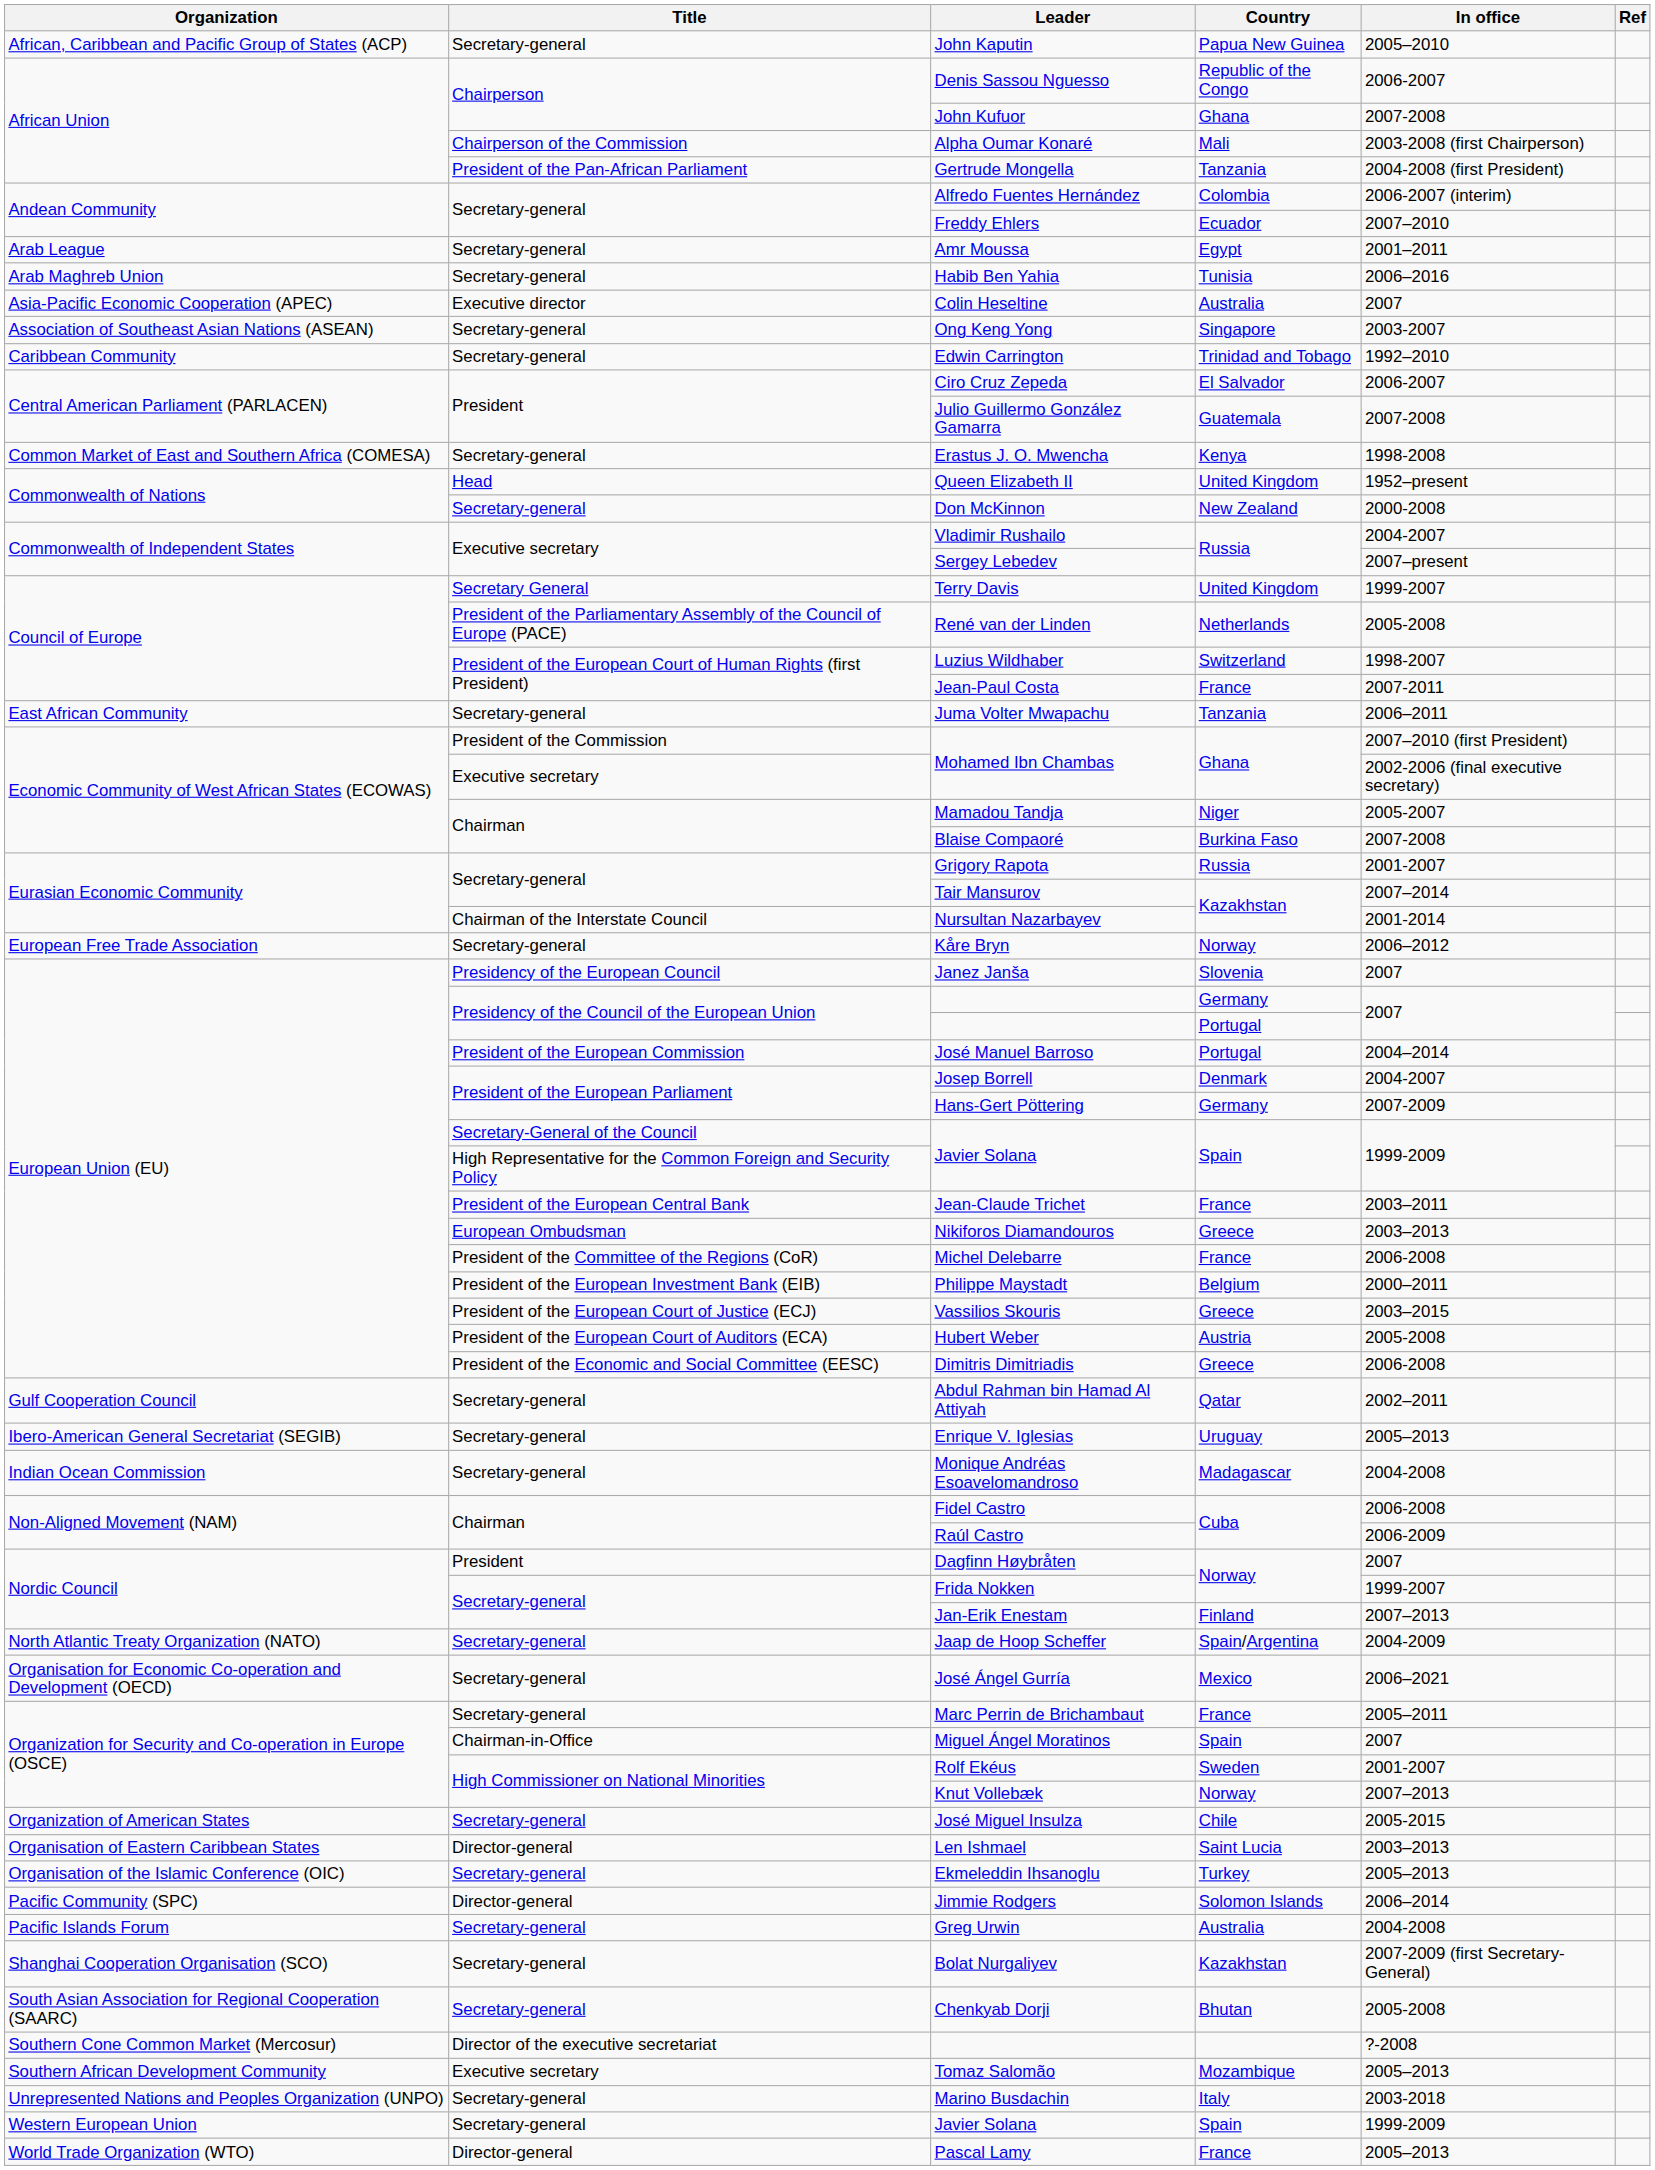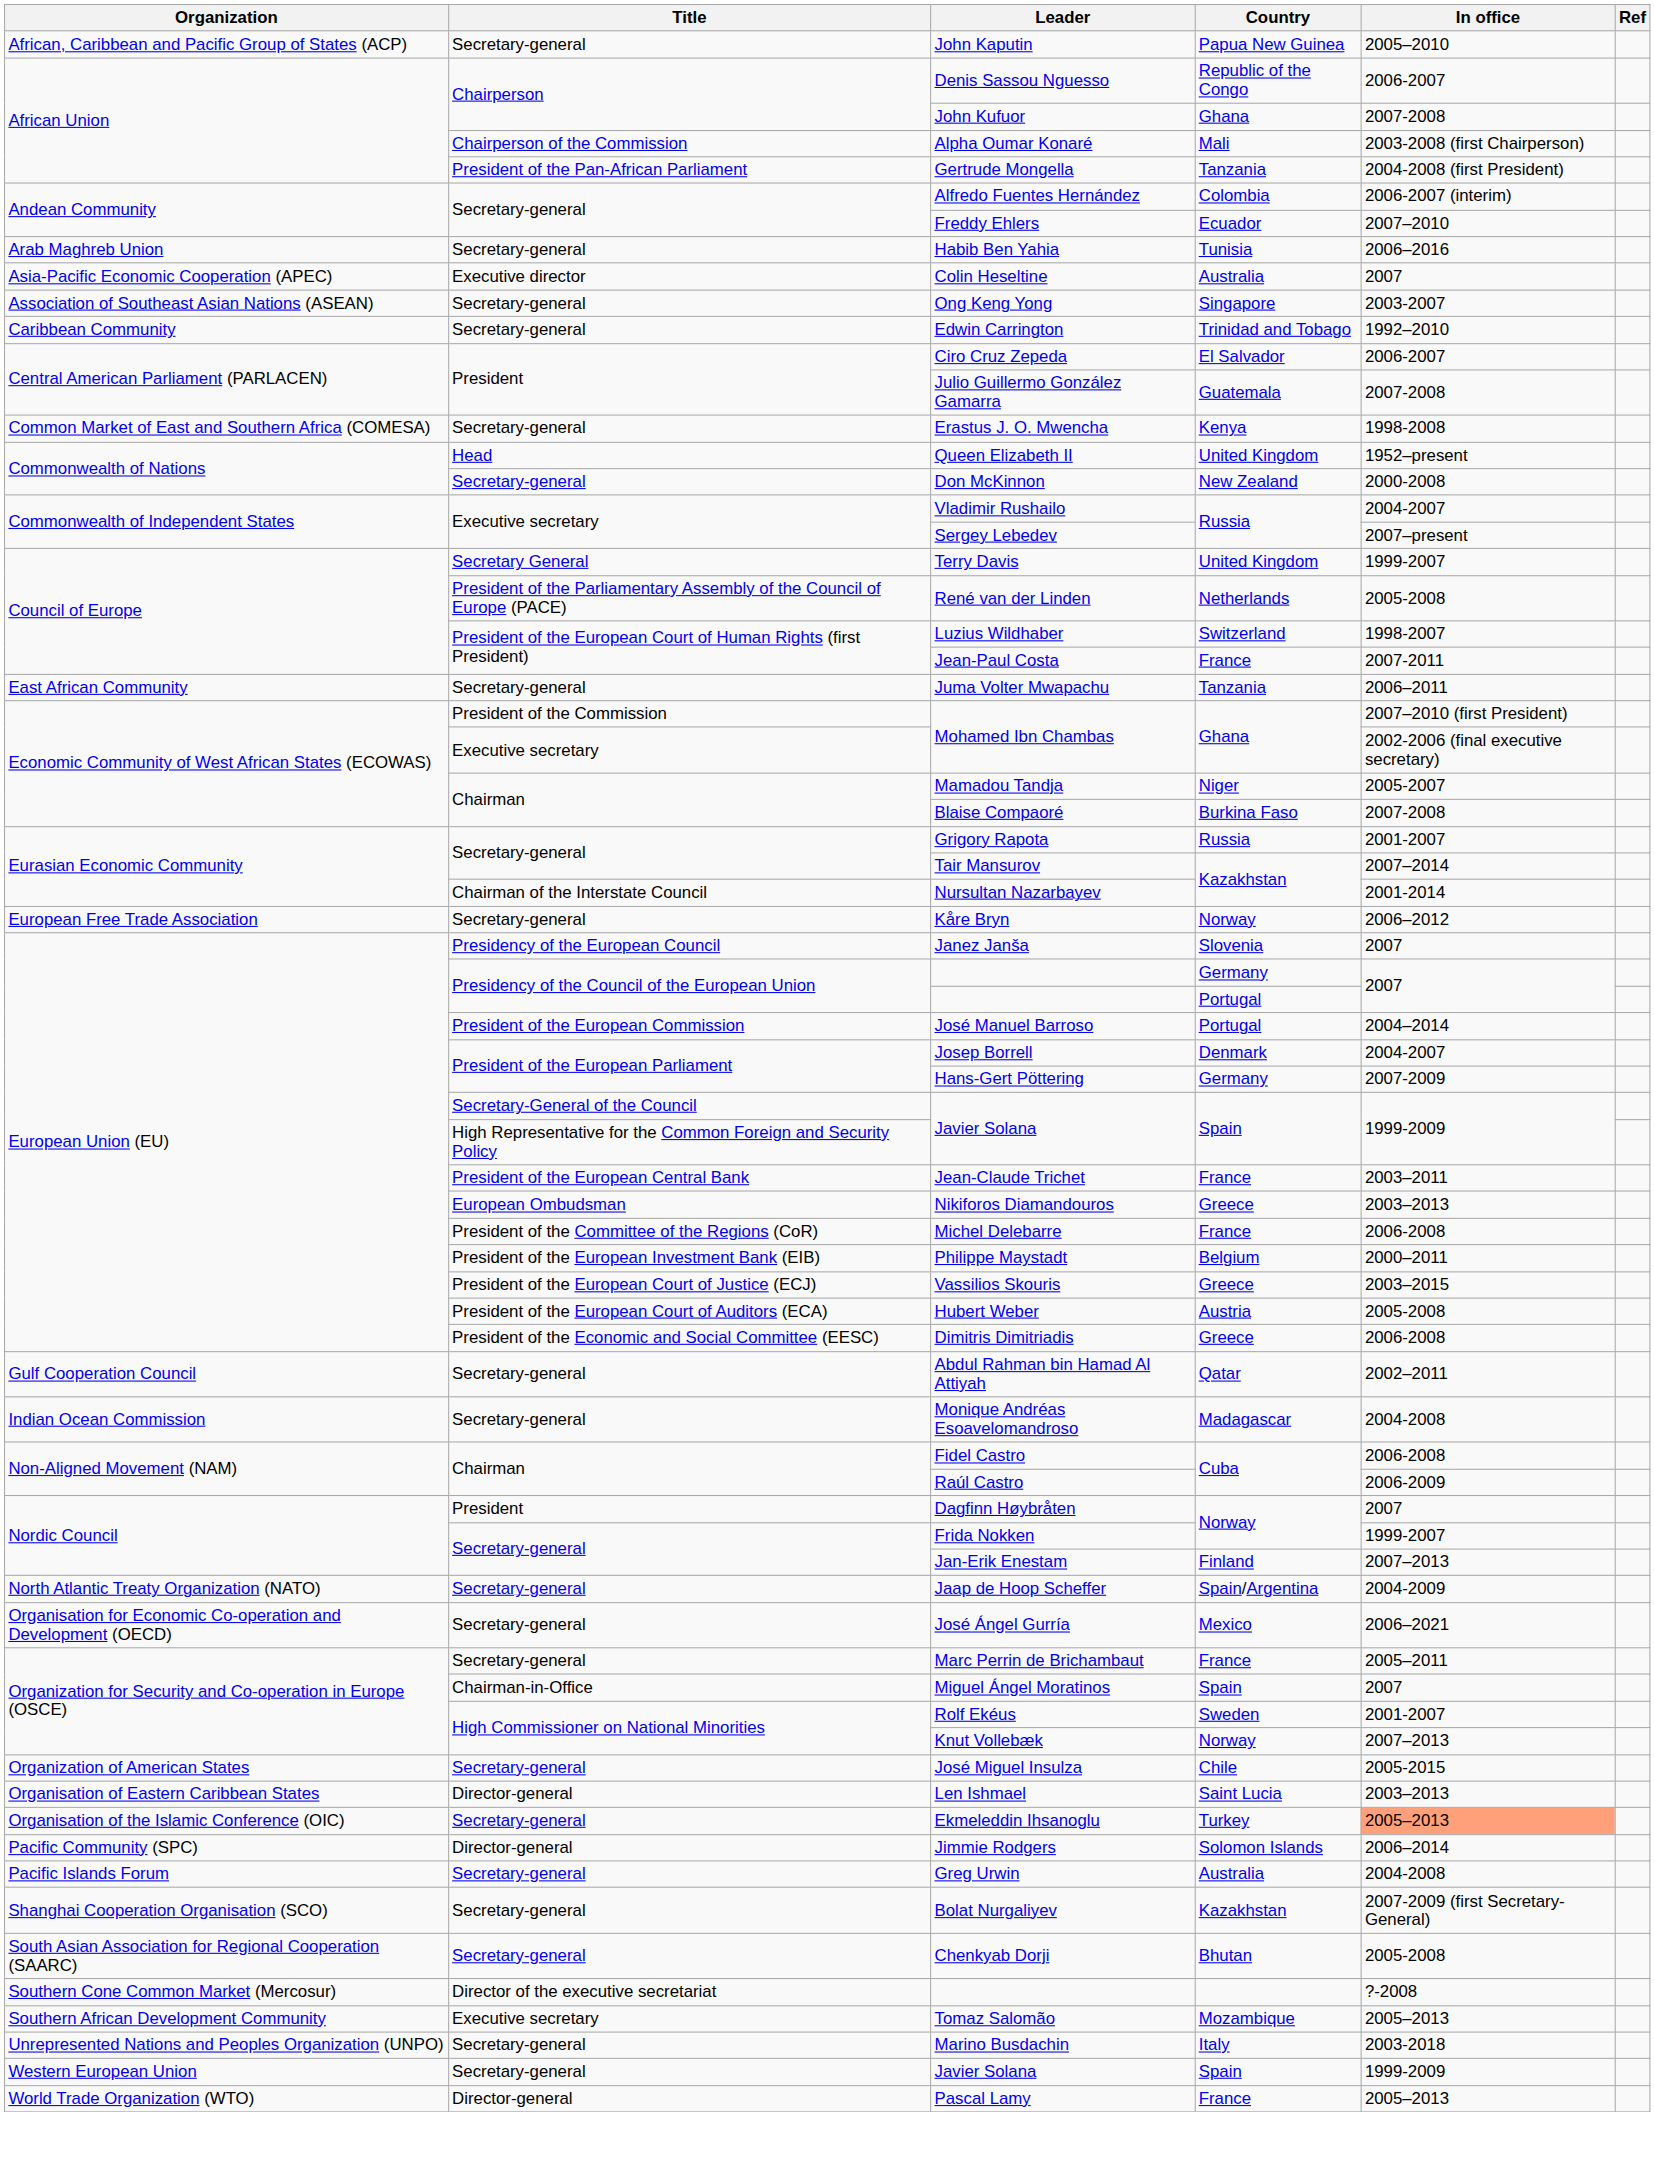- row: (519, 249)
- row: (519, 1436)
(1407, 1874) no background -> (1407, 1820) lightsalmon background
